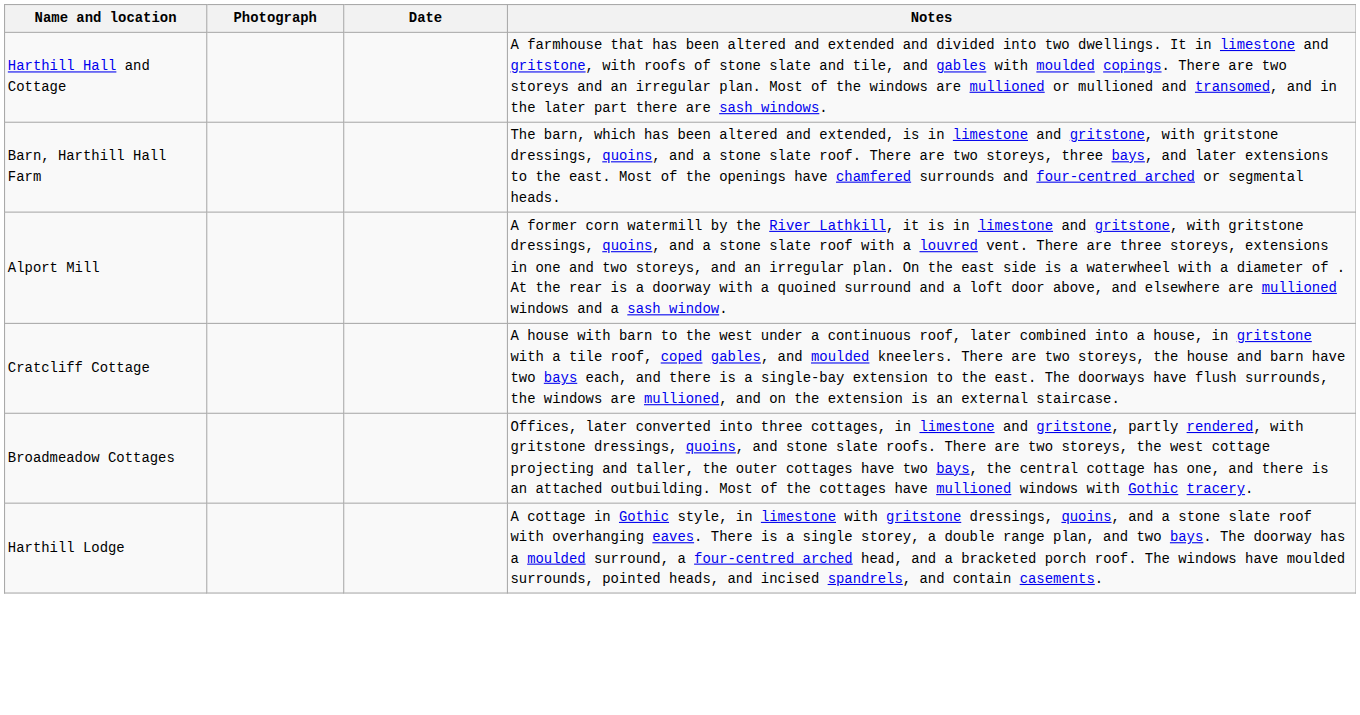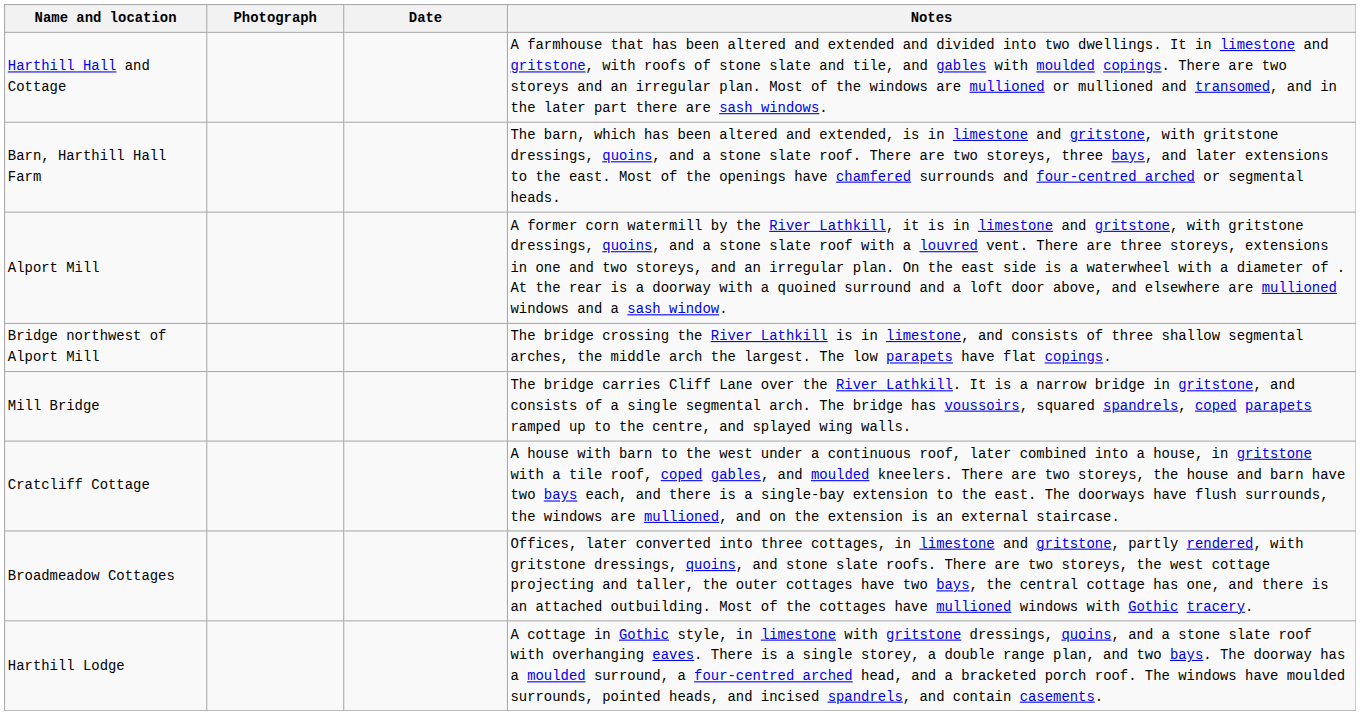+ row: (87, 347)
+ row: (54, 406)
